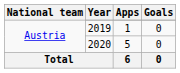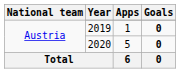(159, 28) normal -> (159, 28) bold
(159, 44) normal -> (159, 44) bold
